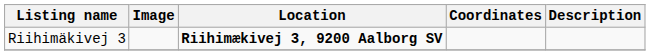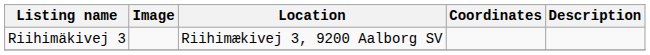(312, 39) bold -> (312, 39) normal
